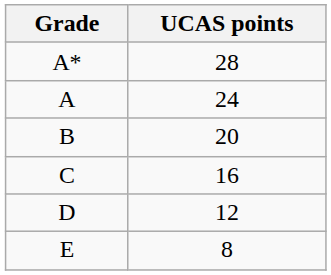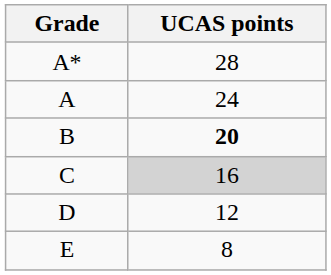(227, 136) normal -> (227, 136) bold
(227, 174) no background -> (227, 174) lightgrey background
